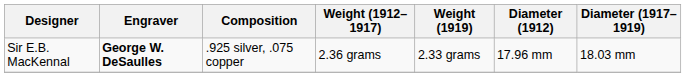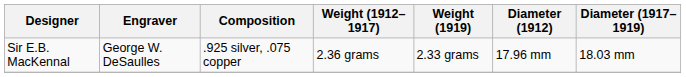(133, 55) bold -> (133, 55) normal
